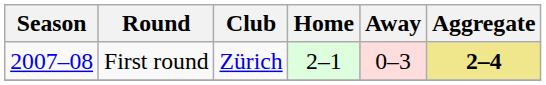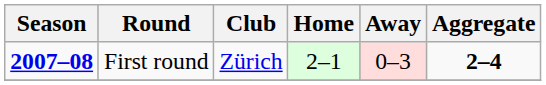(52, 60) normal -> (52, 60) bold
(484, 60) khaki background -> (484, 60) no background
